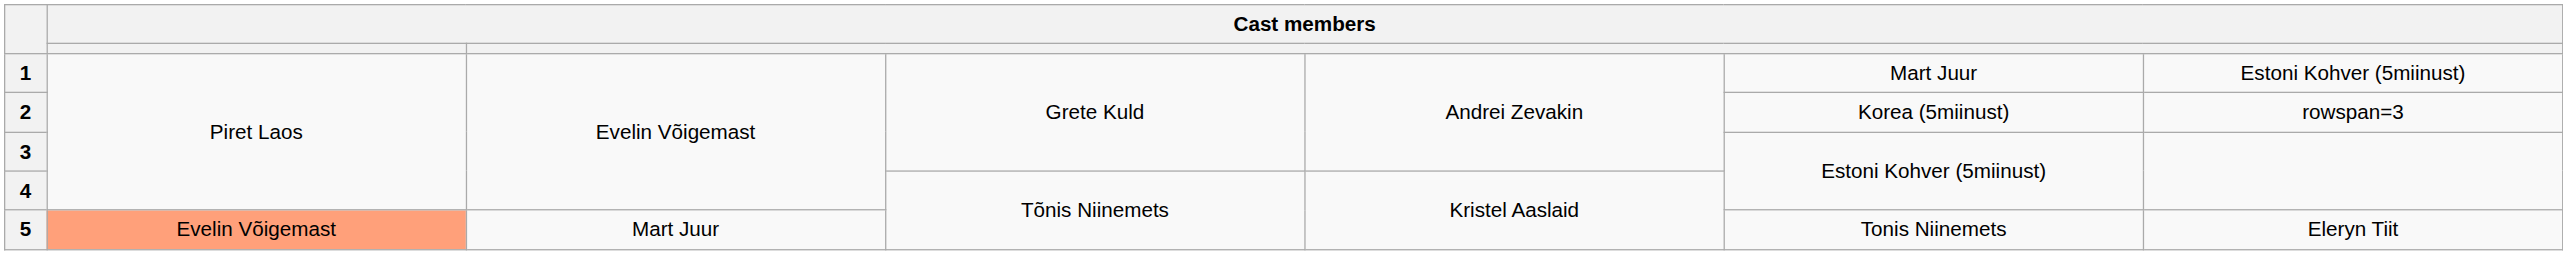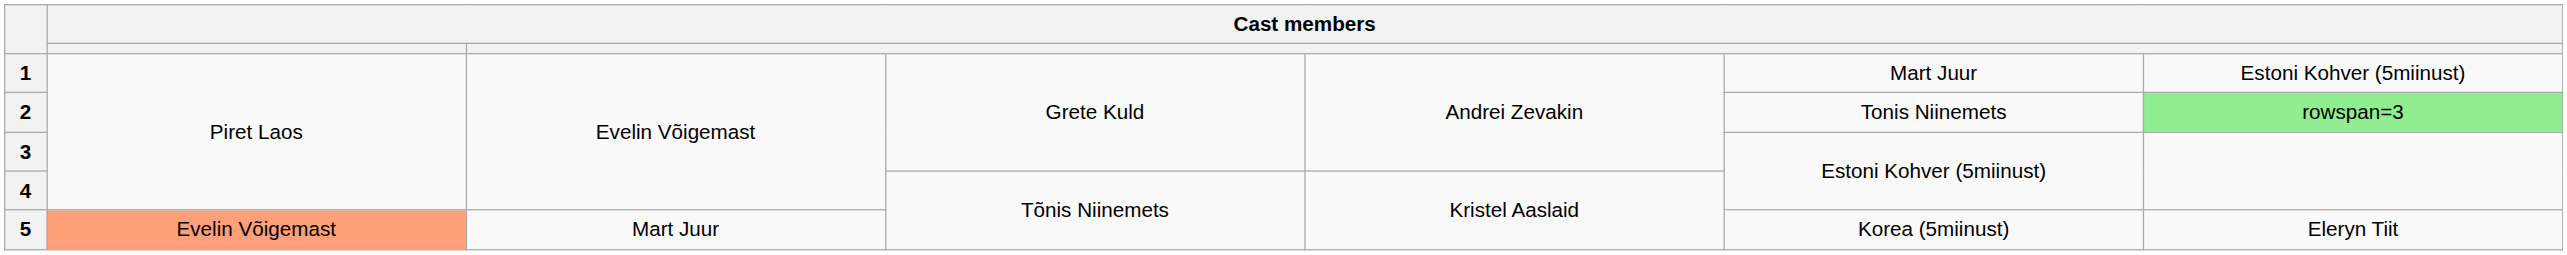(1934, 112) Korea (5miinust) -> (1934, 112) Tonis Niinemets
(2353, 112) no background -> (2353, 112) lightgreen background
(1934, 230) Tonis Niinemets -> (1934, 230) Korea (5miinust)
